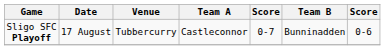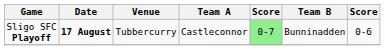(86, 32) normal -> (86, 32) bold
(266, 32) no background -> (266, 32) lightgreen background
